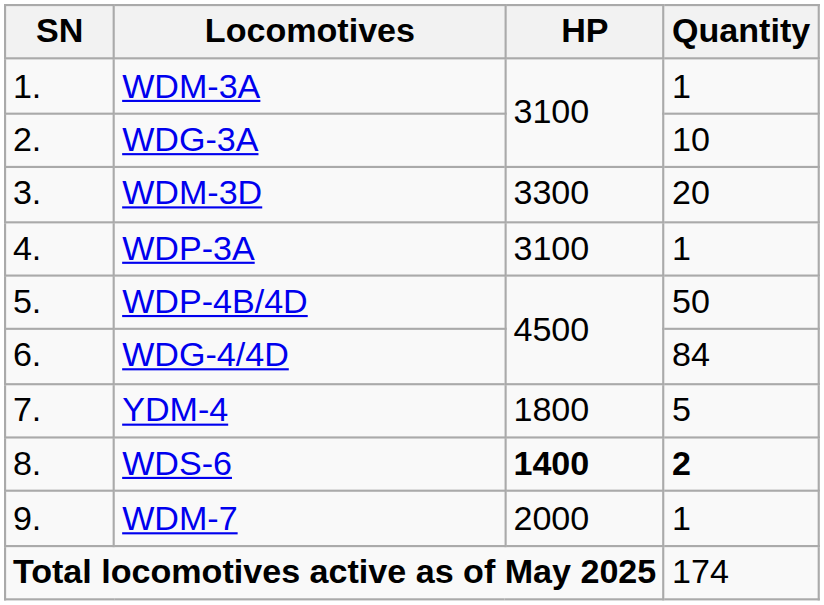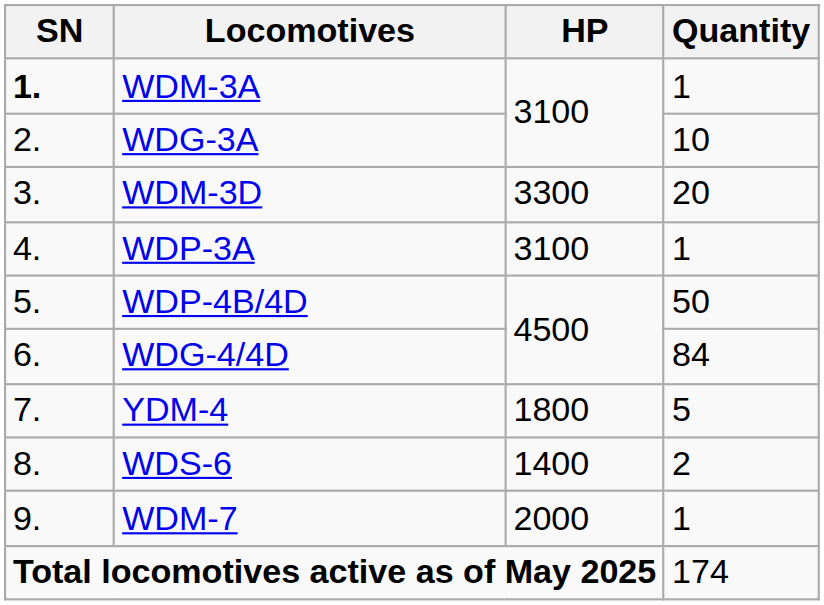(27, 85) normal -> (27, 85) bold
(551, 463) bold -> (551, 463) normal
(681, 463) bold -> (681, 463) normal
